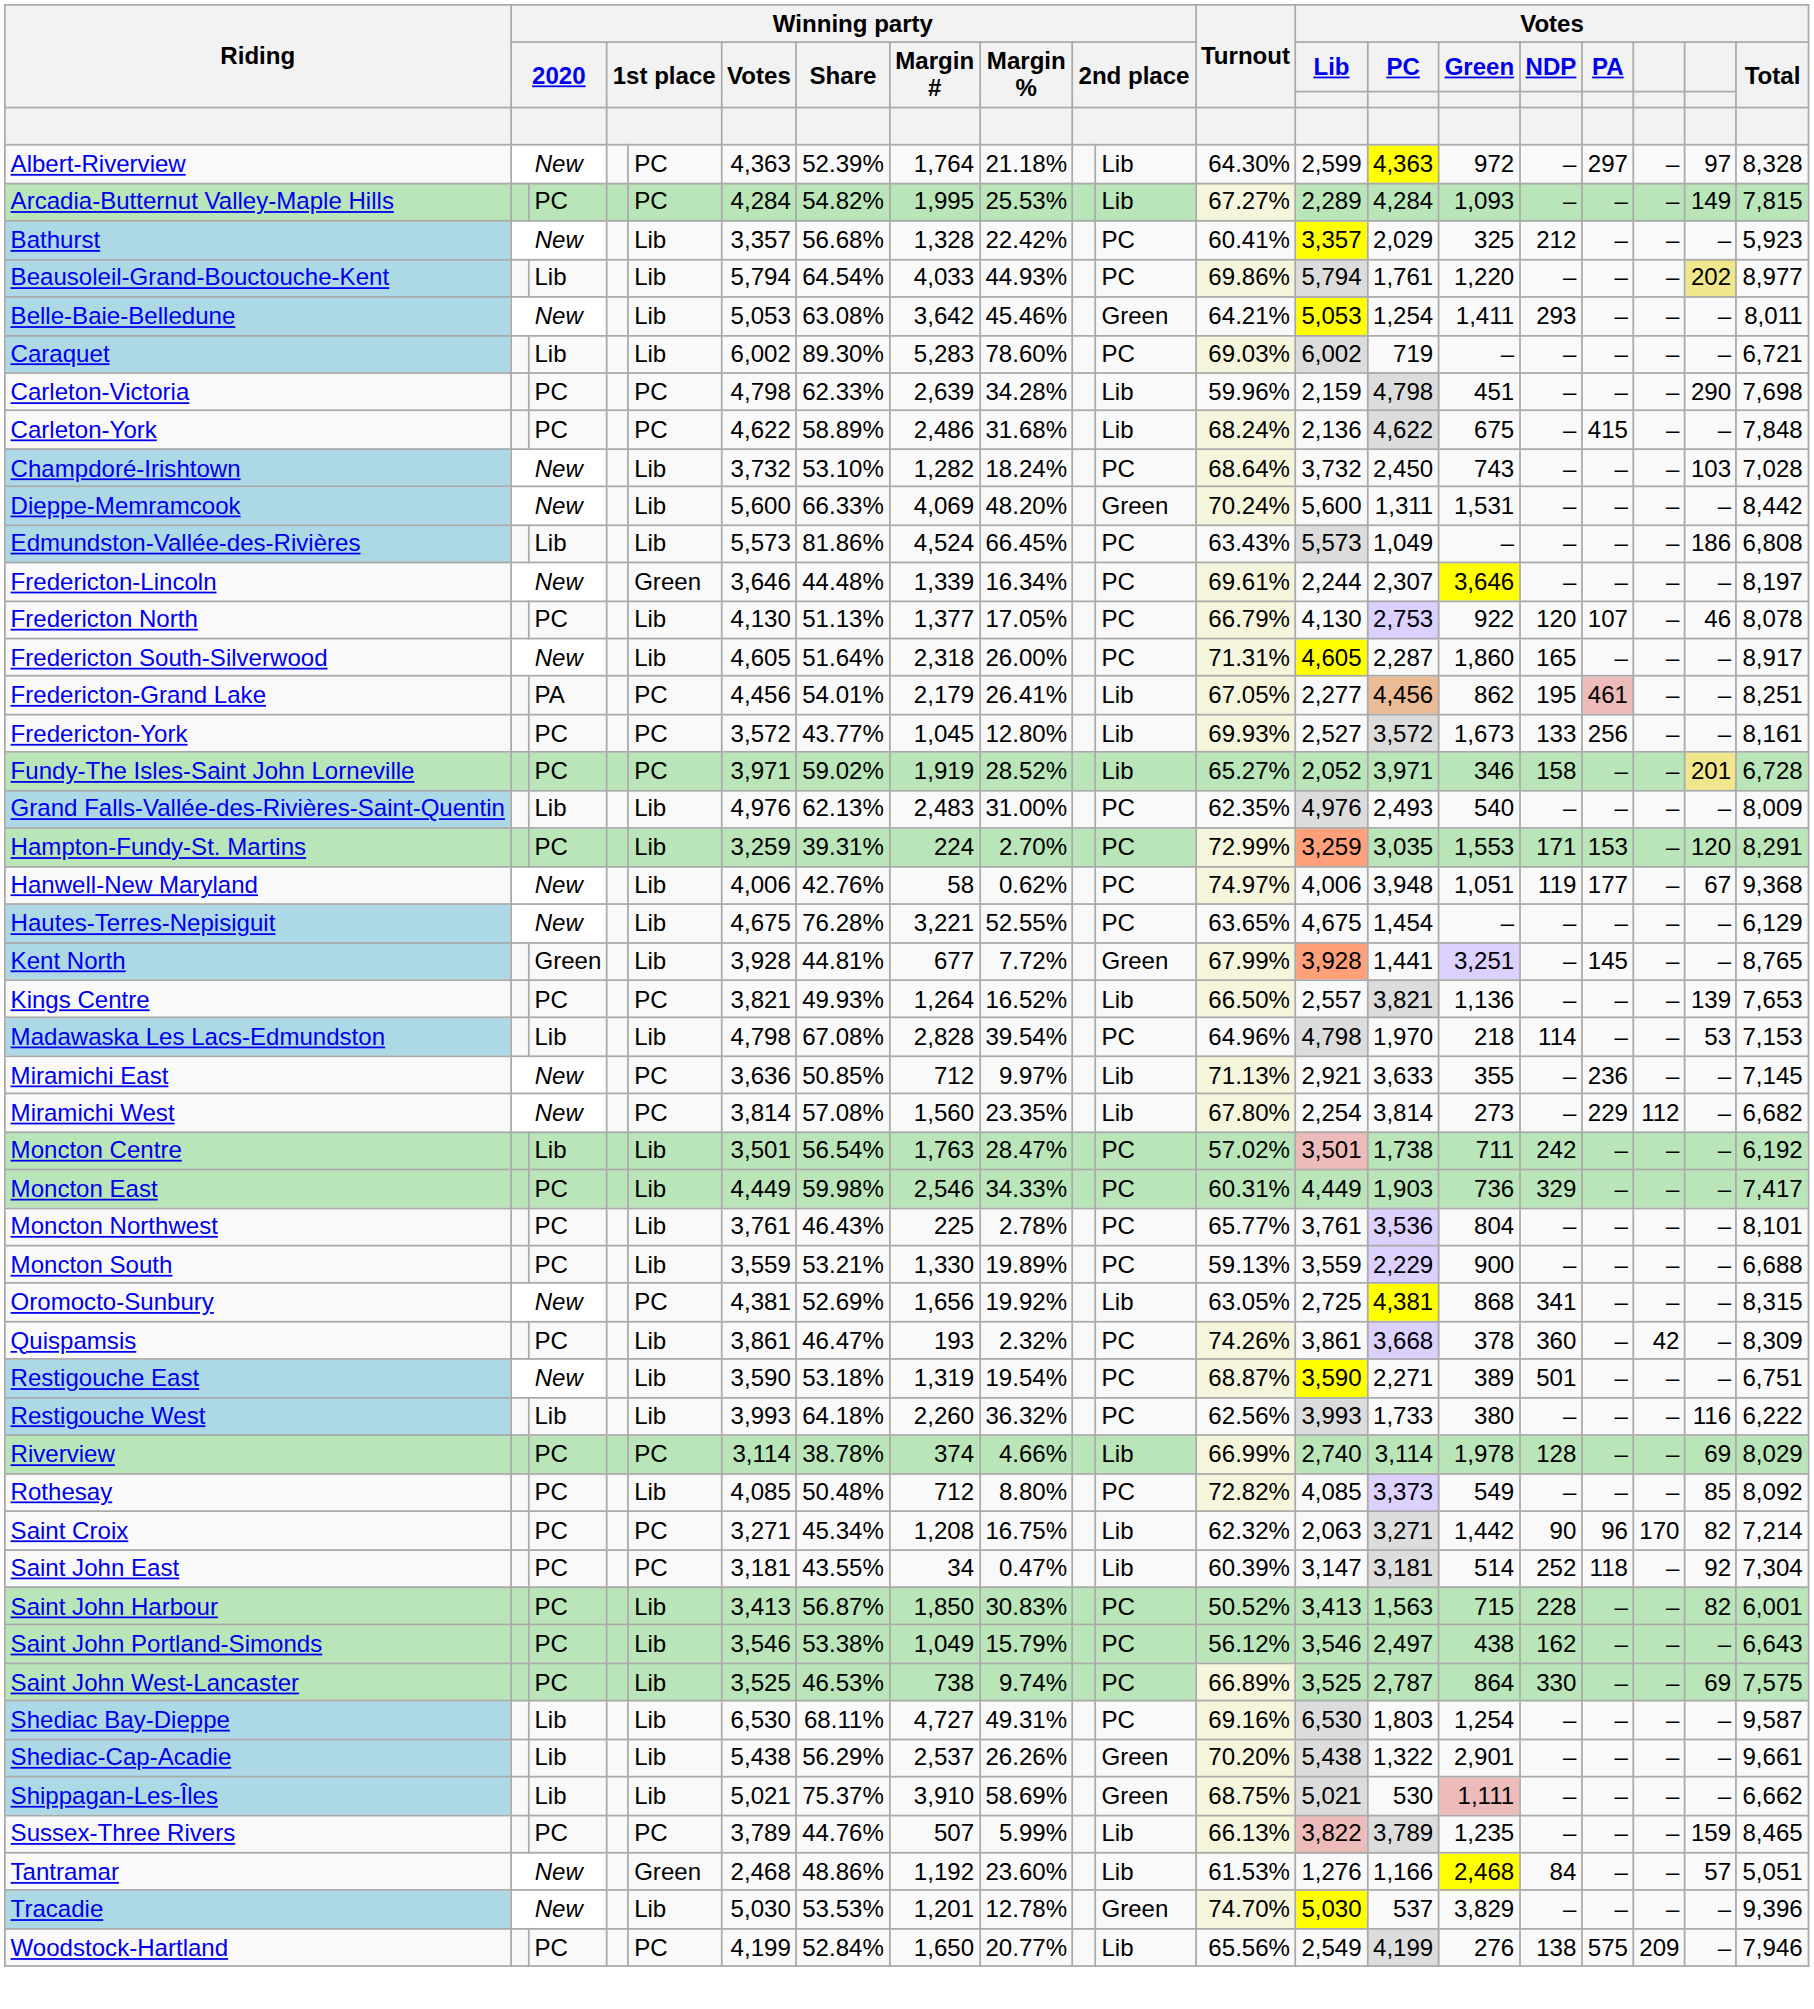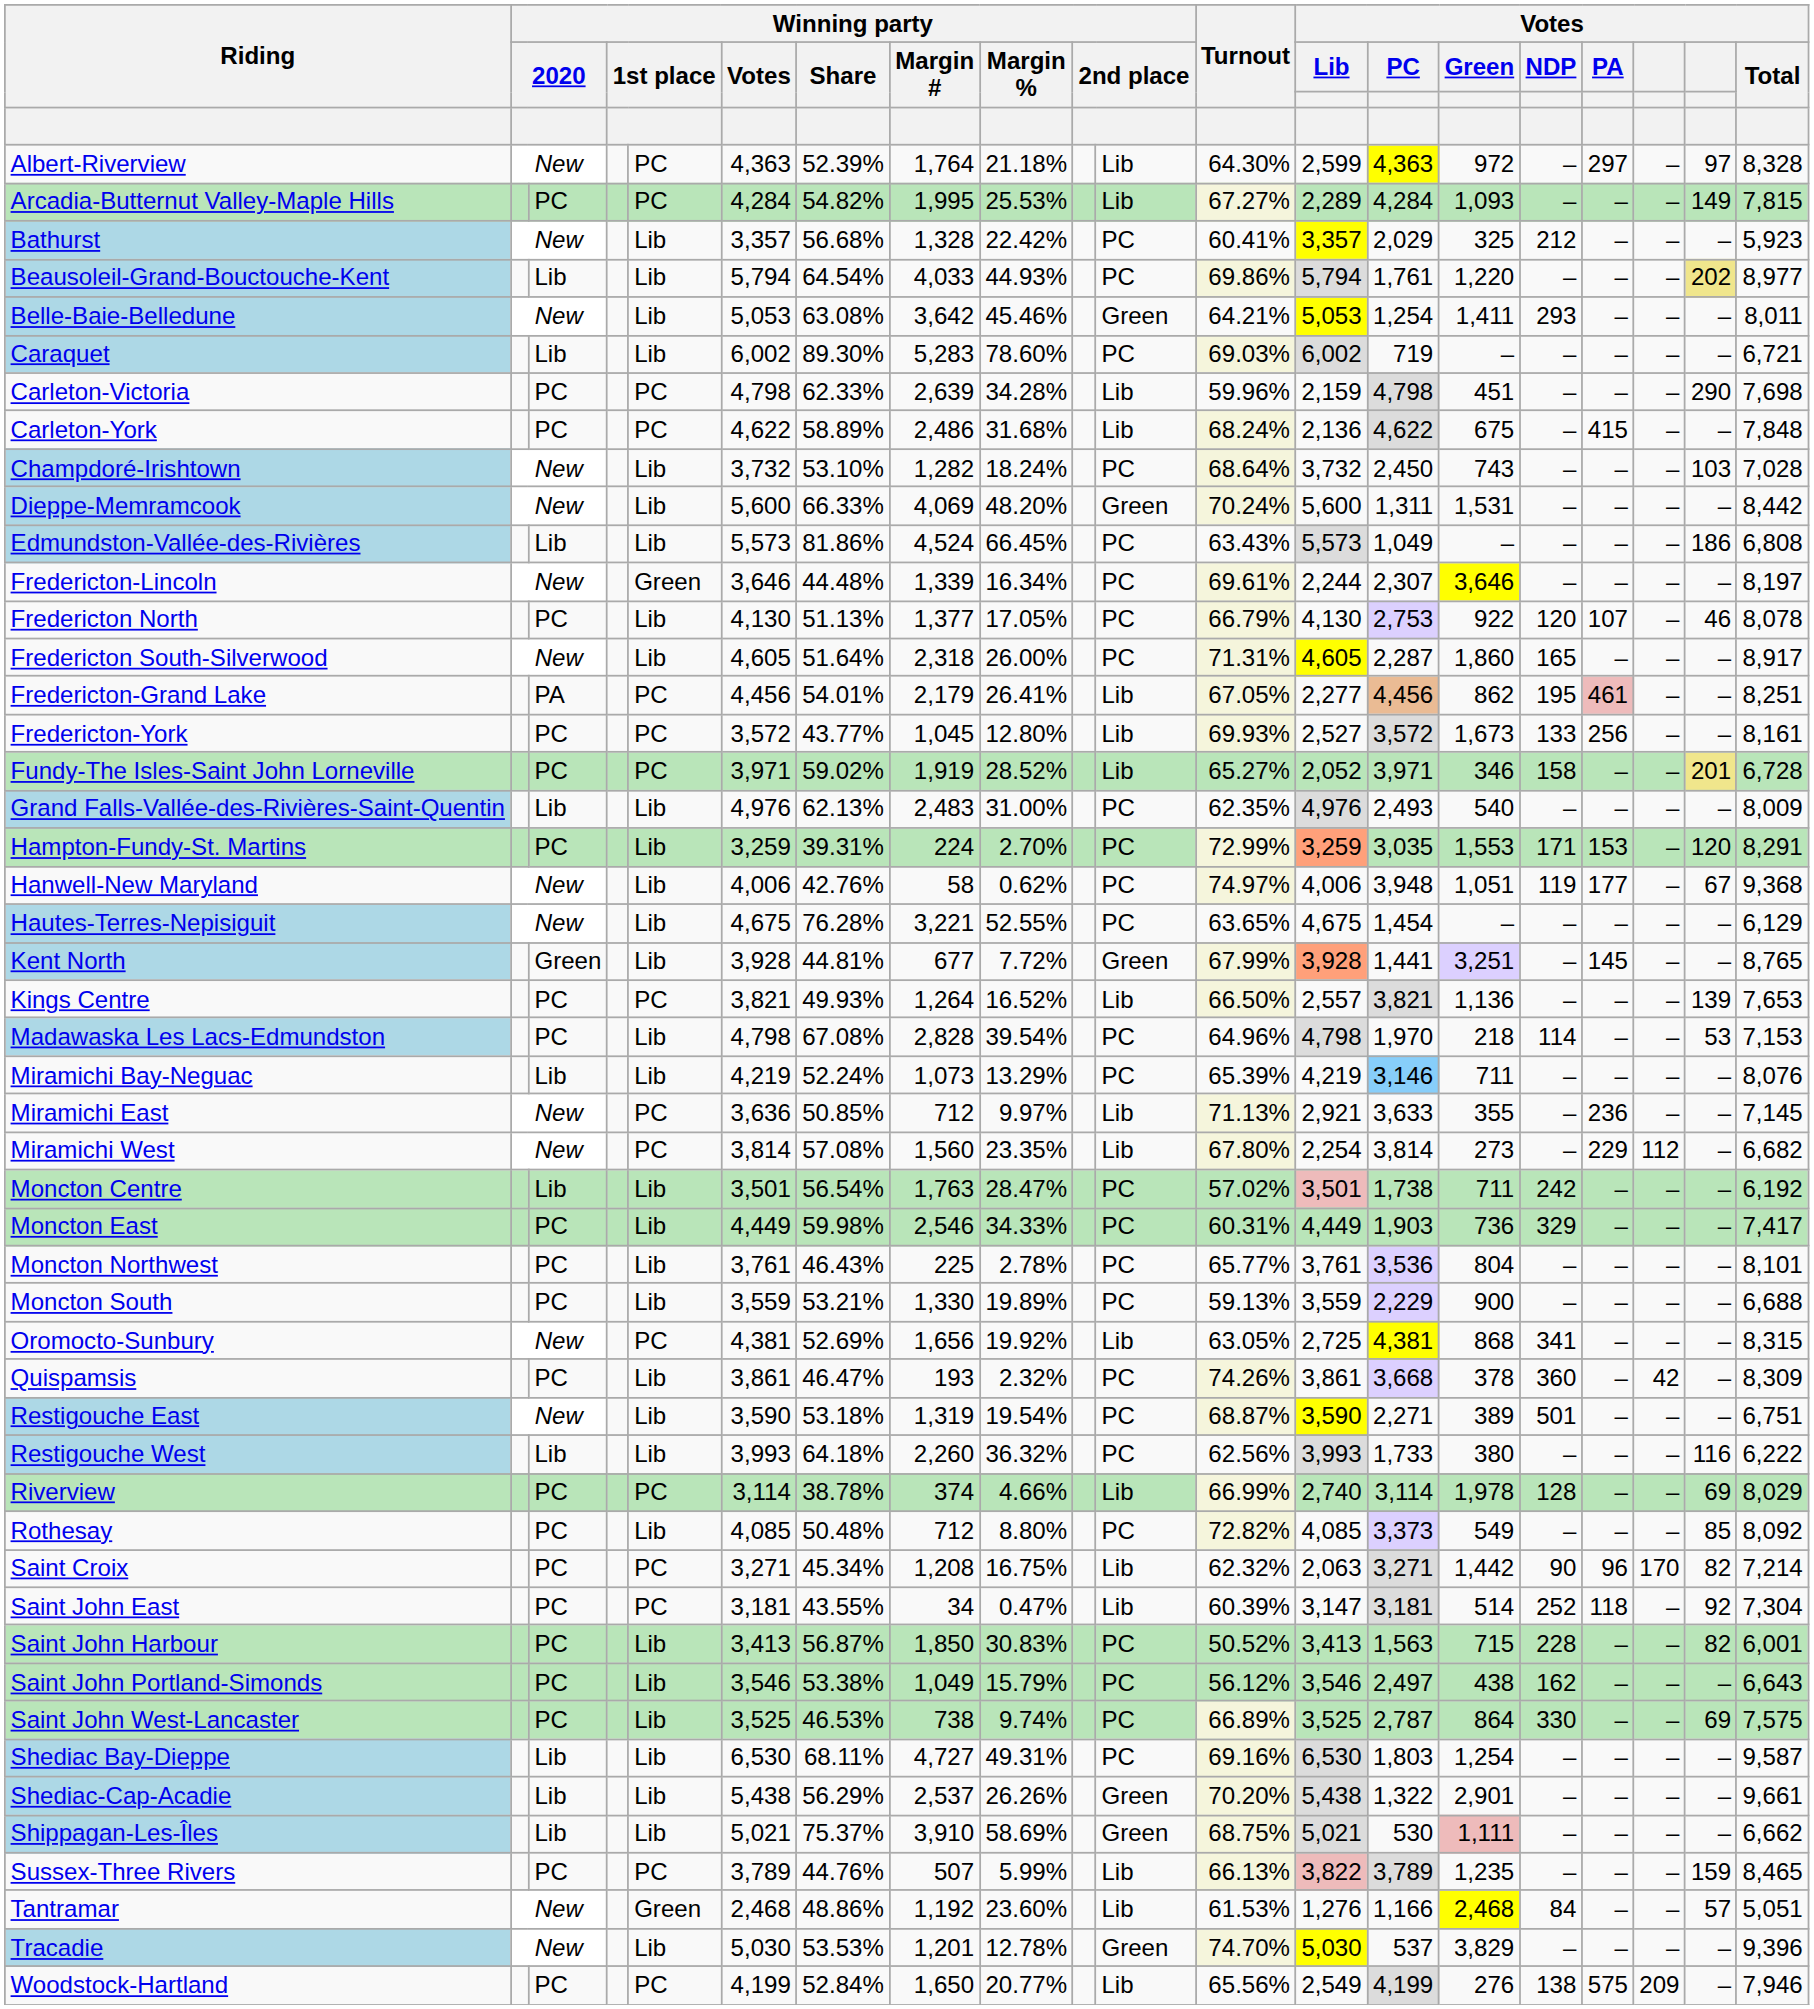(550, 1037) Lib -> (551, 1037) PC
+ row: (132, 1074)
